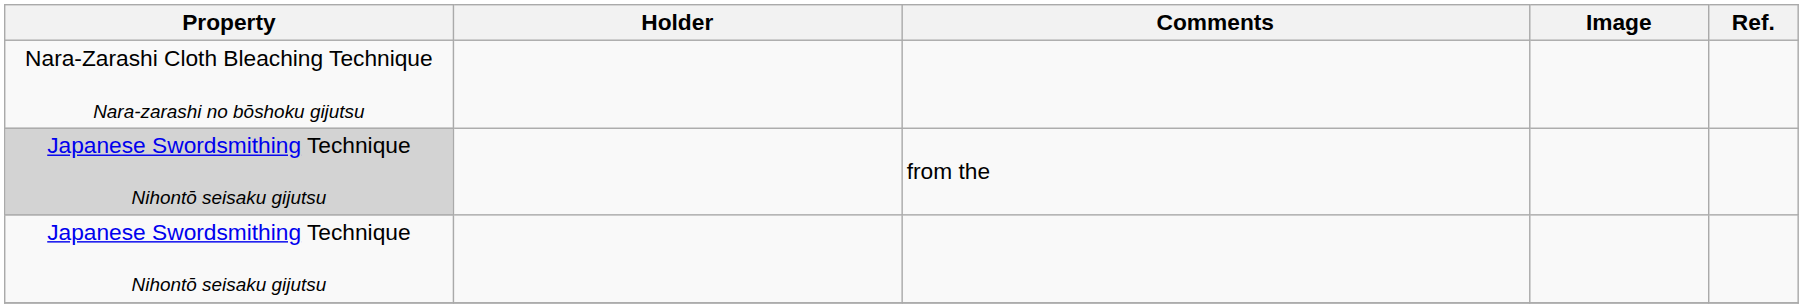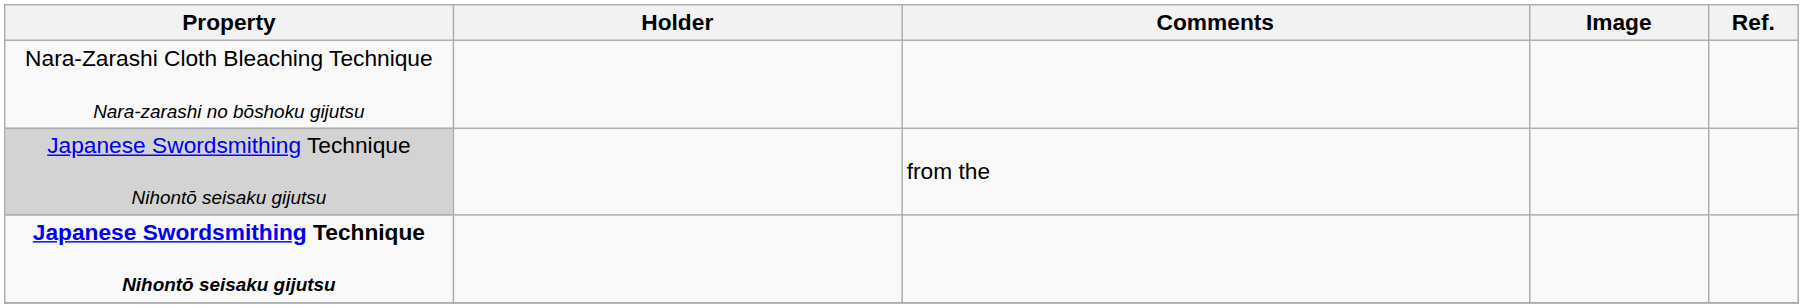(229, 258) normal -> (229, 258) bold
